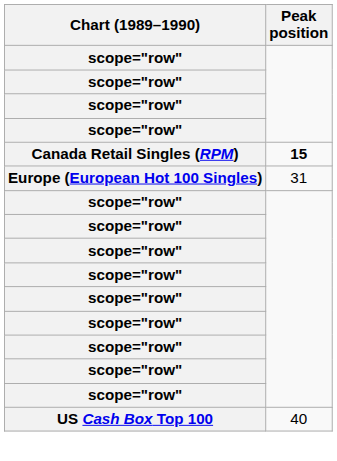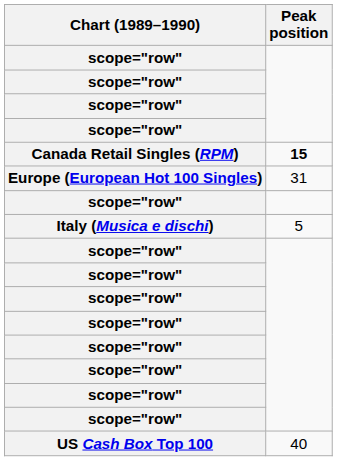+ row: (135, 226)
